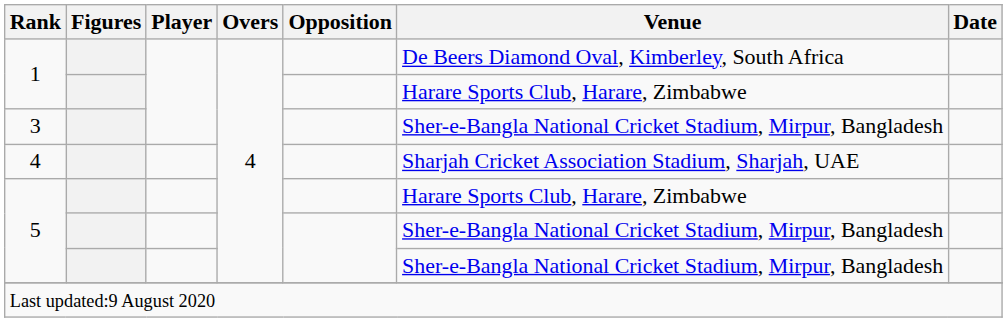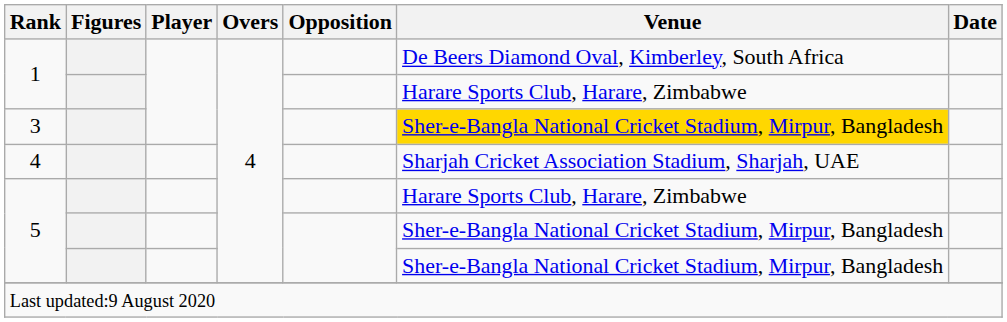(673, 126) no background -> (673, 126) gold background
